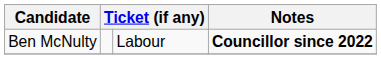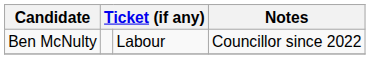(292, 42) bold -> (287, 42) normal
